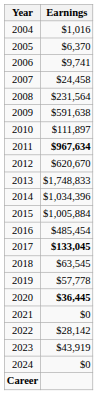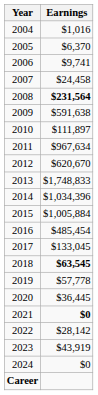(71, 96) normal -> (71, 96) bold
(71, 146) bold -> (71, 146) normal
(71, 247) bold -> (71, 247) normal
(73, 264) normal -> (73, 264) bold
(73, 297) bold -> (73, 297) normal
(85, 314) normal -> (85, 314) bold
